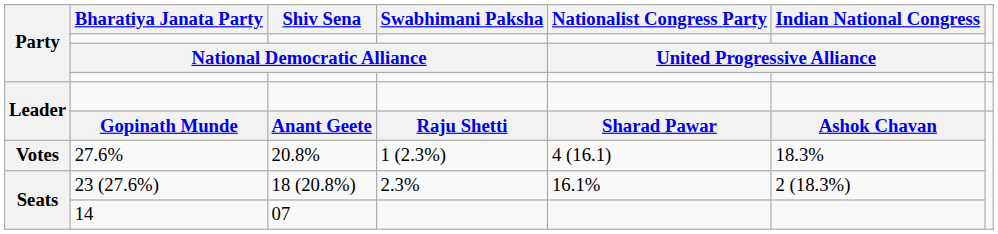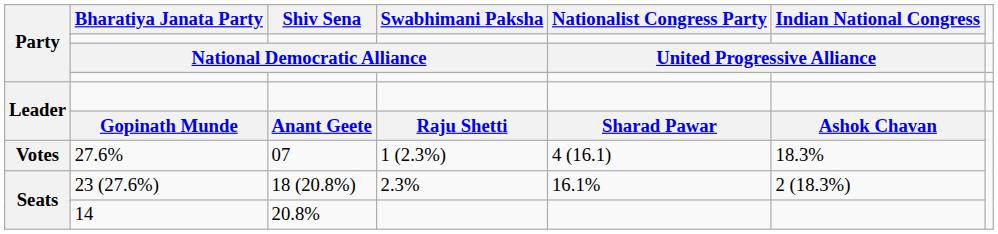(296, 155) 20.8% -> (281, 155) 07
(281, 214) 07 -> (296, 214) 20.8%
